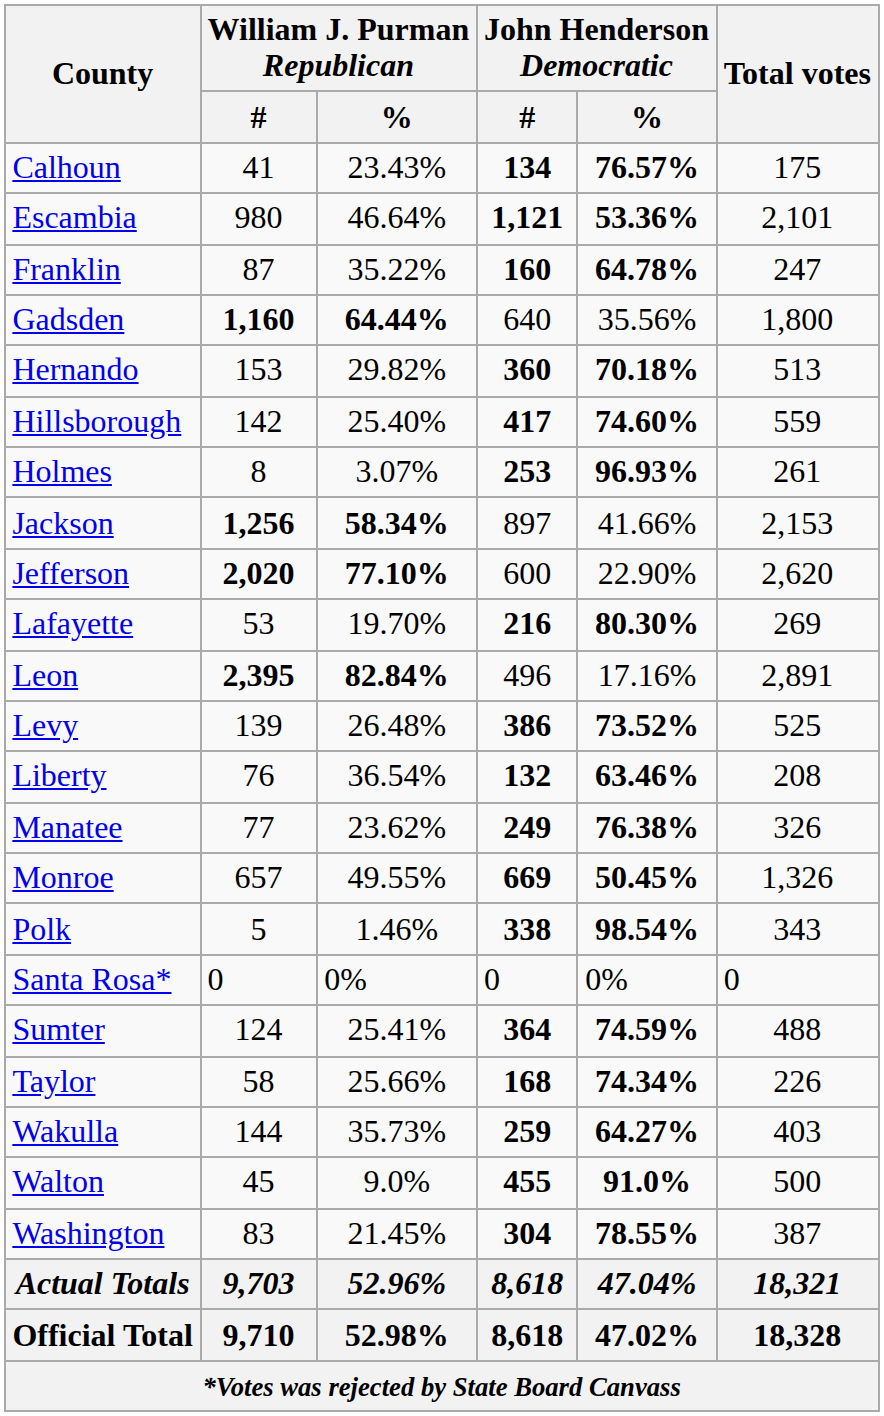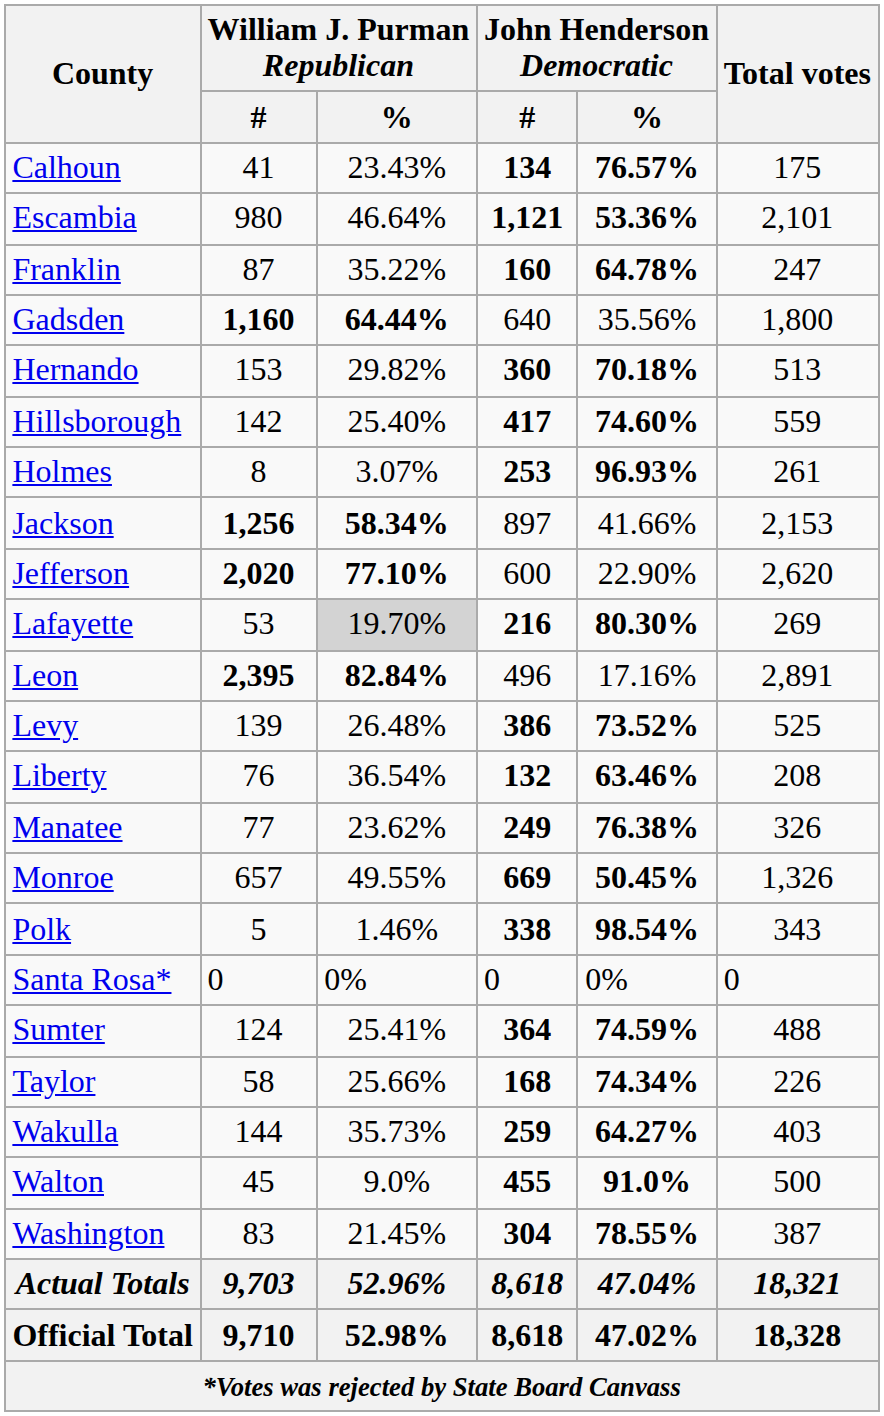(397, 624) no background -> (397, 624) lightgrey background
